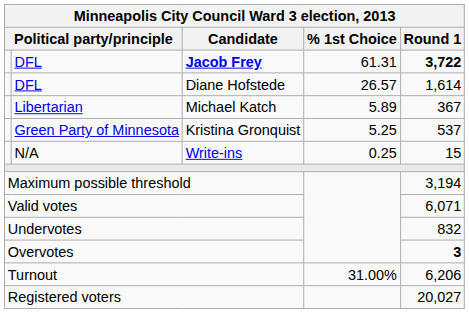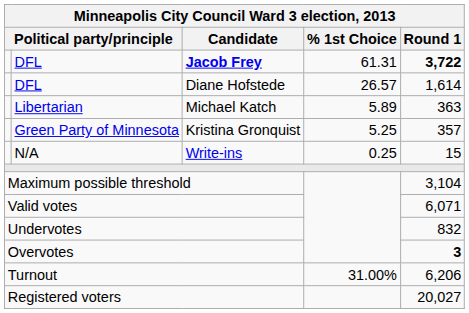(449, 108) 367 -> (449, 108) 363
(449, 130) 537 -> (449, 130) 357
(443, 183) 3,194 -> (443, 183) 3,104
